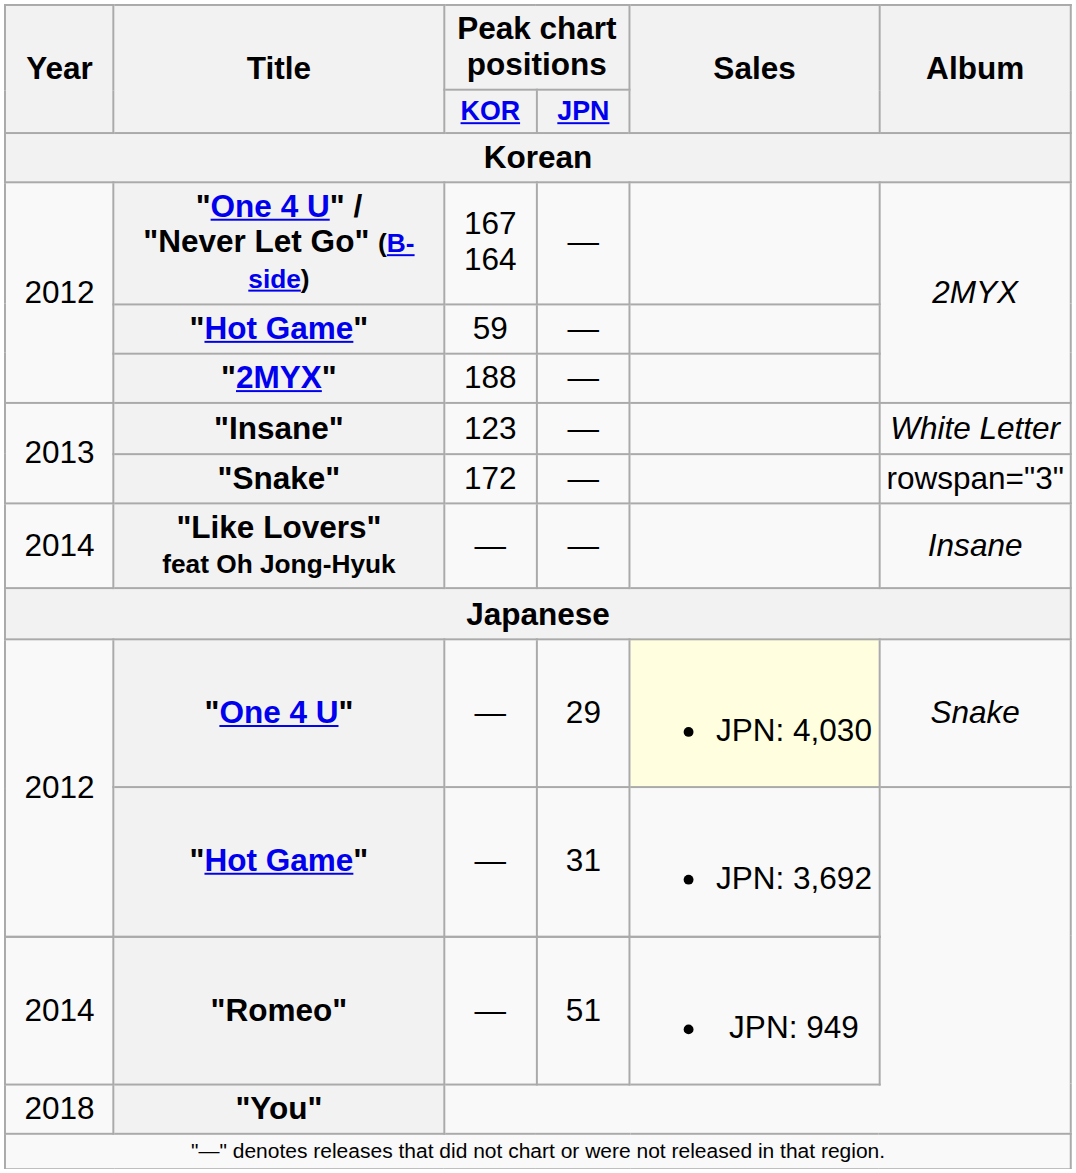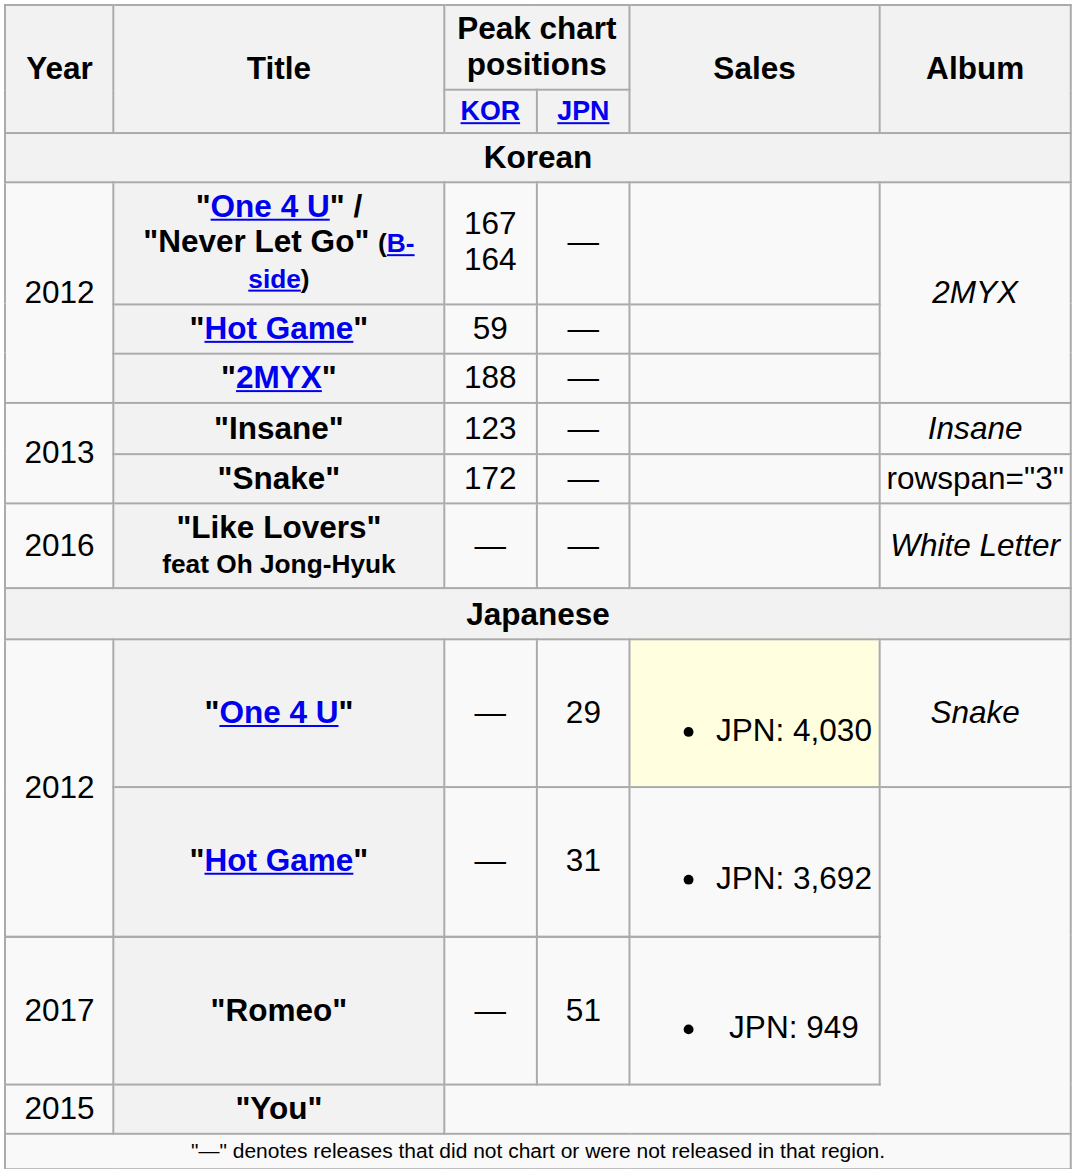(975, 428) White Letter -> (975, 428) Insane
(60, 545) 2014 -> (60, 545) 2016
(975, 545) Insane -> (975, 545) White Letter
(60, 1009) 2014 -> (60, 1009) 2017
(60, 1108) 2018 -> (60, 1108) 2015
